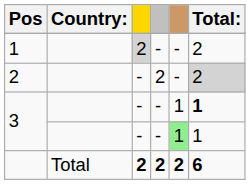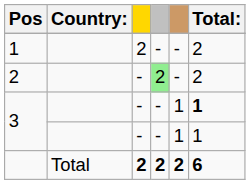(141, 48) lightgrey background -> (141, 48) no background
(160, 77) no background -> (160, 77) lightgreen background
(197, 77) lightgrey background -> (197, 77) no background
(179, 135) lightgreen background -> (179, 135) no background
